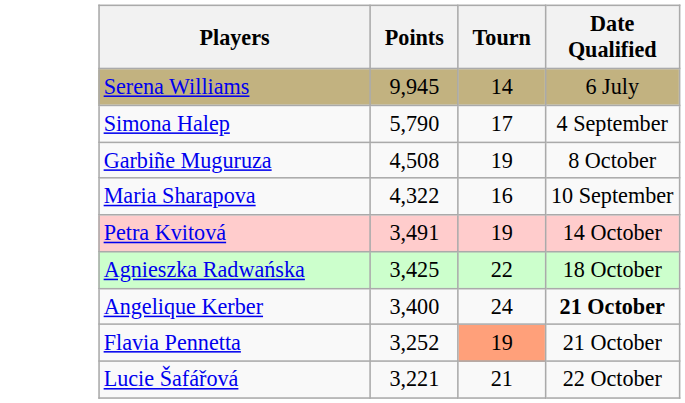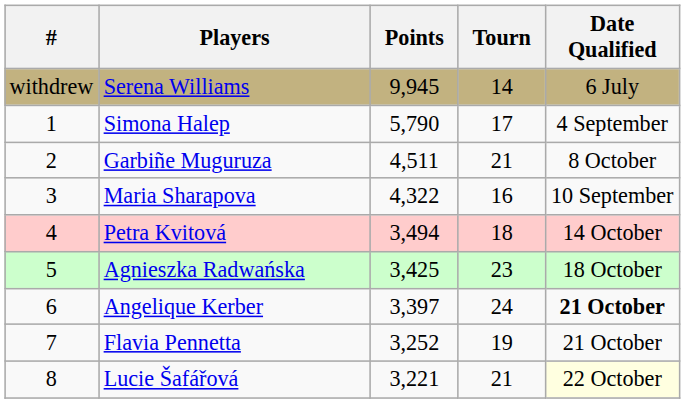+ column: (51, 37)
(414, 159) 4,508 -> (414, 159) 4,511
(502, 159) 19 -> (502, 159) 21
(414, 233) 3,491 -> (414, 233) 3,494
(502, 233) 19 -> (502, 233) 18
(502, 269) 22 -> (502, 269) 23
(414, 306) 3,400 -> (414, 306) 3,397
(502, 342) lightsalmon background -> (502, 342) no background
(612, 379) no background -> (612, 379) lightyellow background
